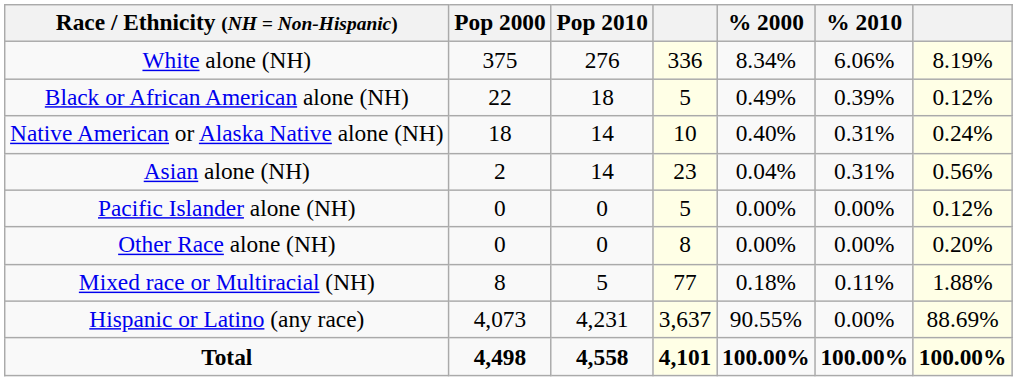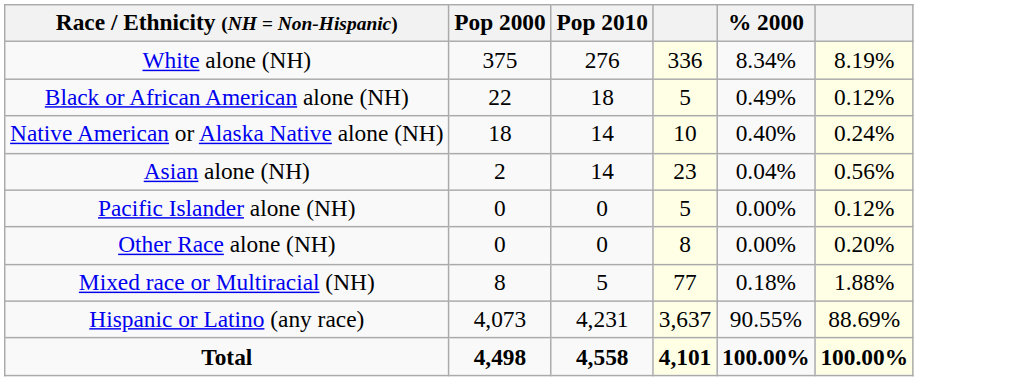- column: (864, 23)
